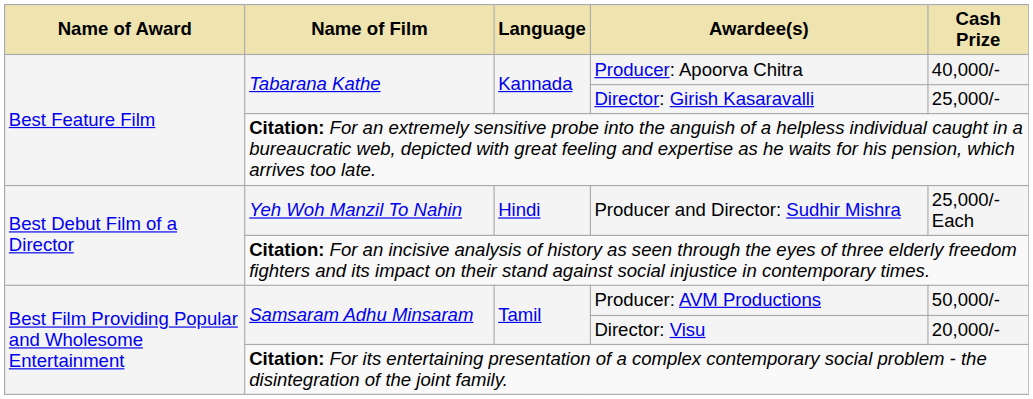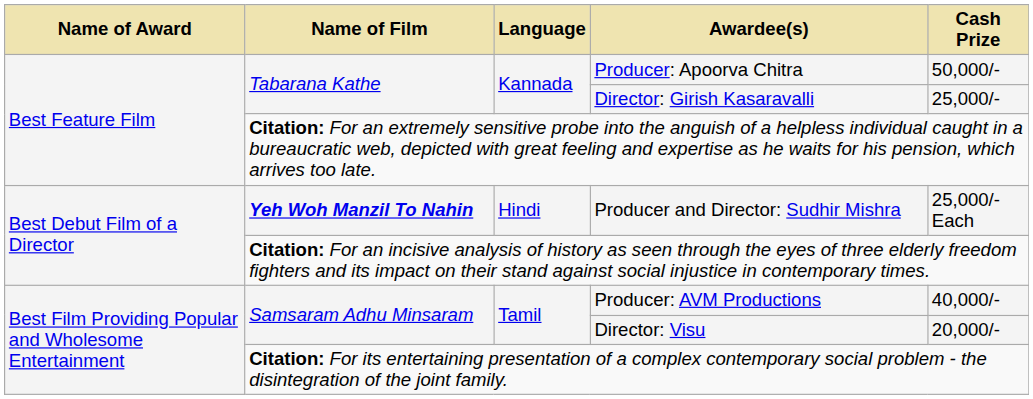(966, 69) 40,000/- -> (966, 69) 50,000/-
(356, 210) normal -> (361, 210) bold
(966, 300) 50,000/- -> (966, 300) 40,000/-
